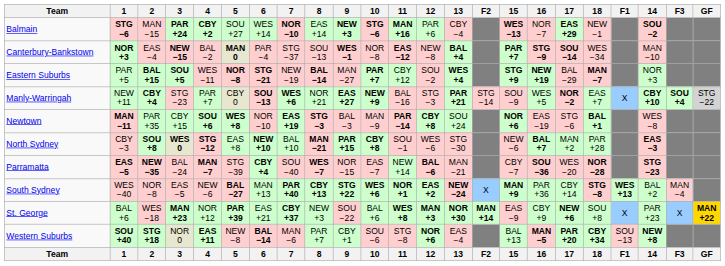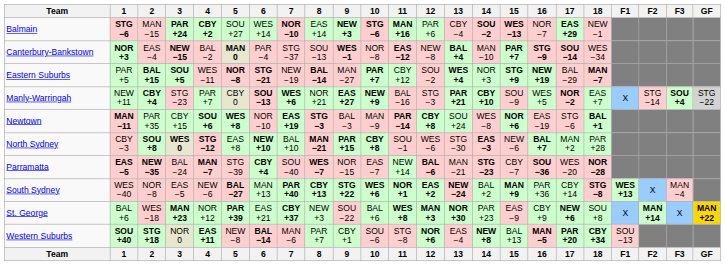columns swapped: (652, 11) <-> (486, 11)
